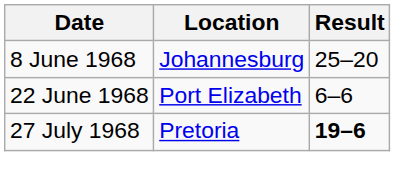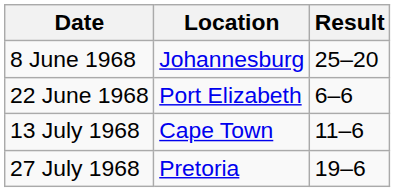+ row: (75, 131)
(340, 131) bold -> (340, 167) normal
